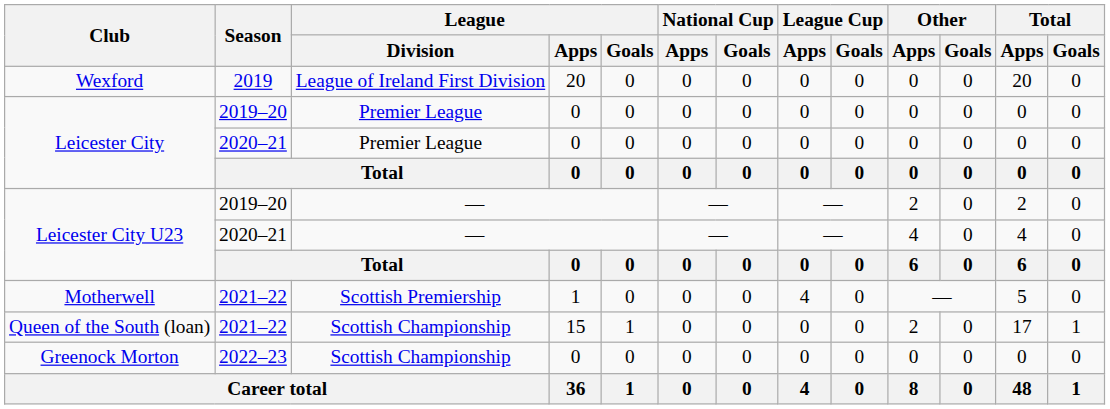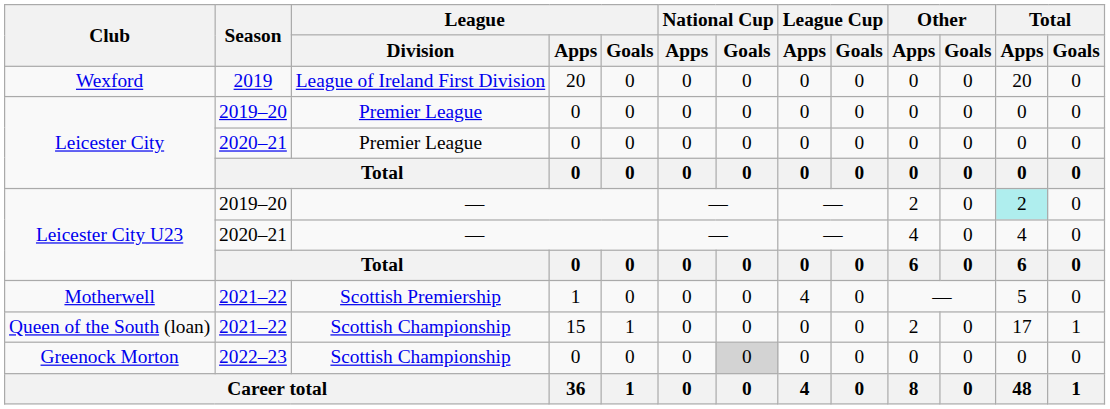(1022, 204) no background -> (1022, 204) paleturquoise background
(747, 357) no background -> (747, 357) lightgrey background
